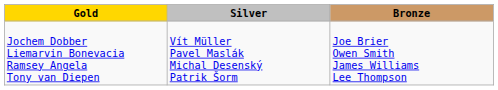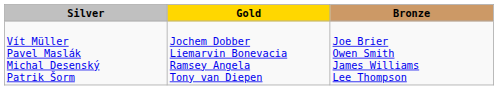columns swapped: (86, 13) <-> (249, 13)
